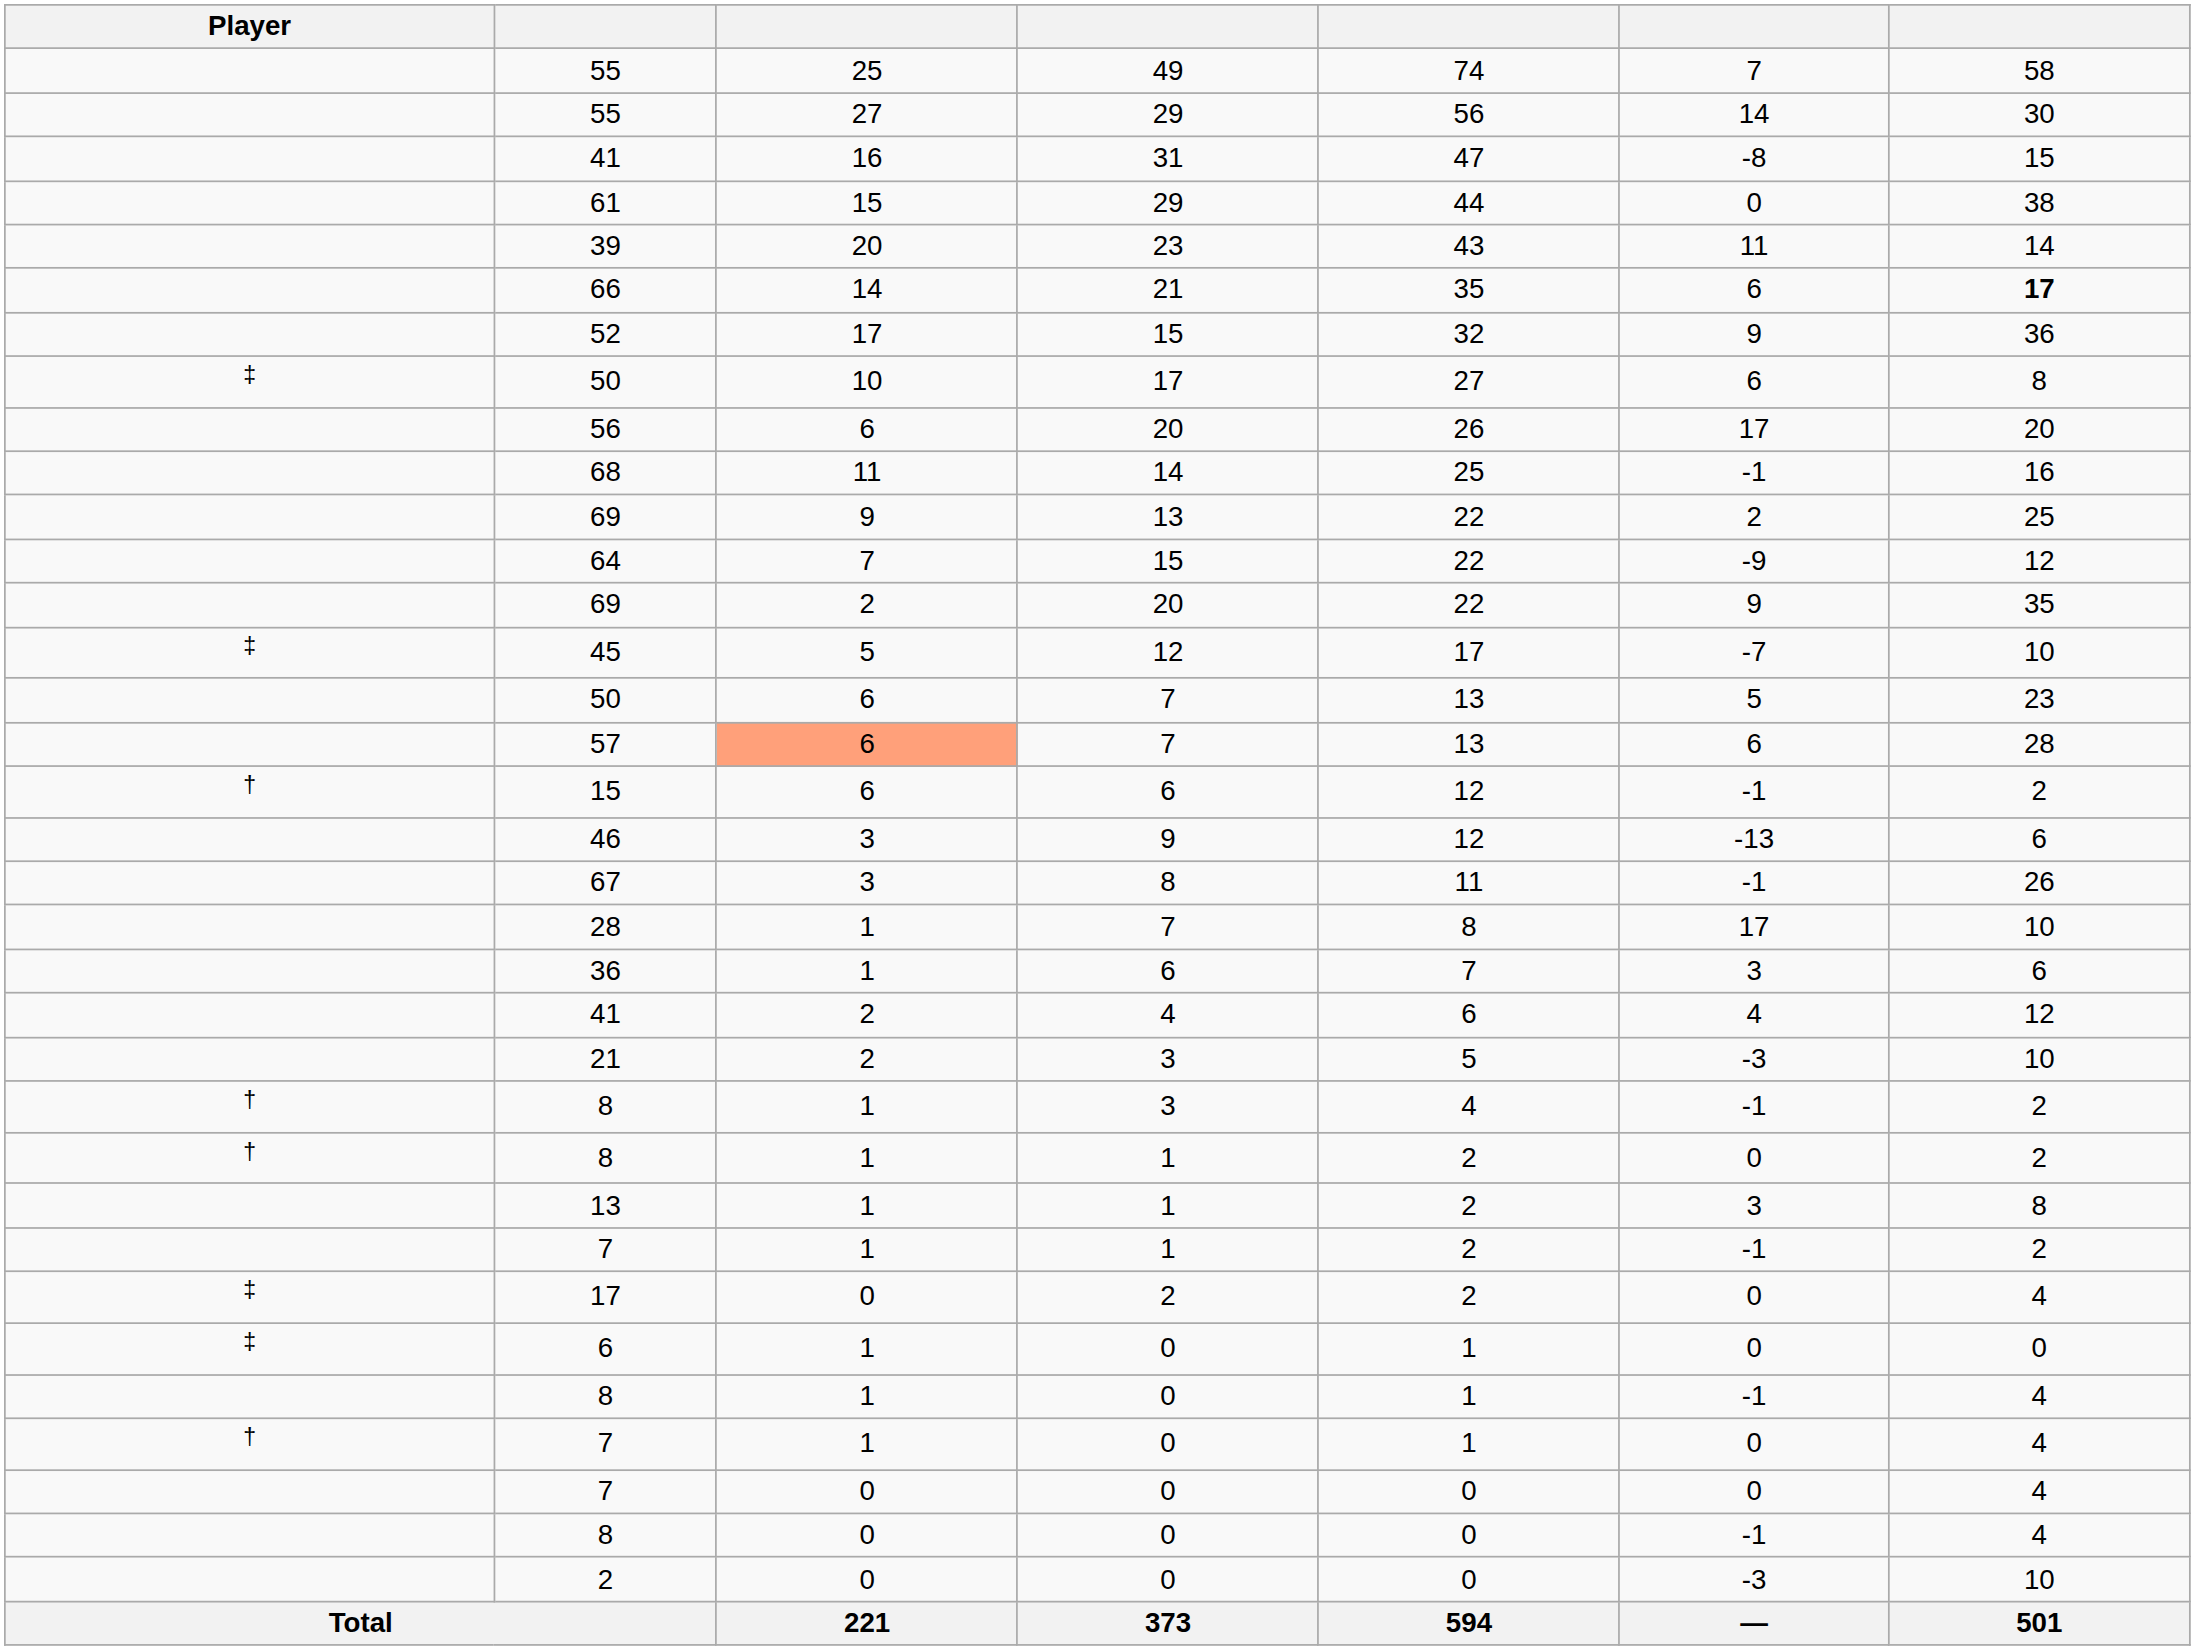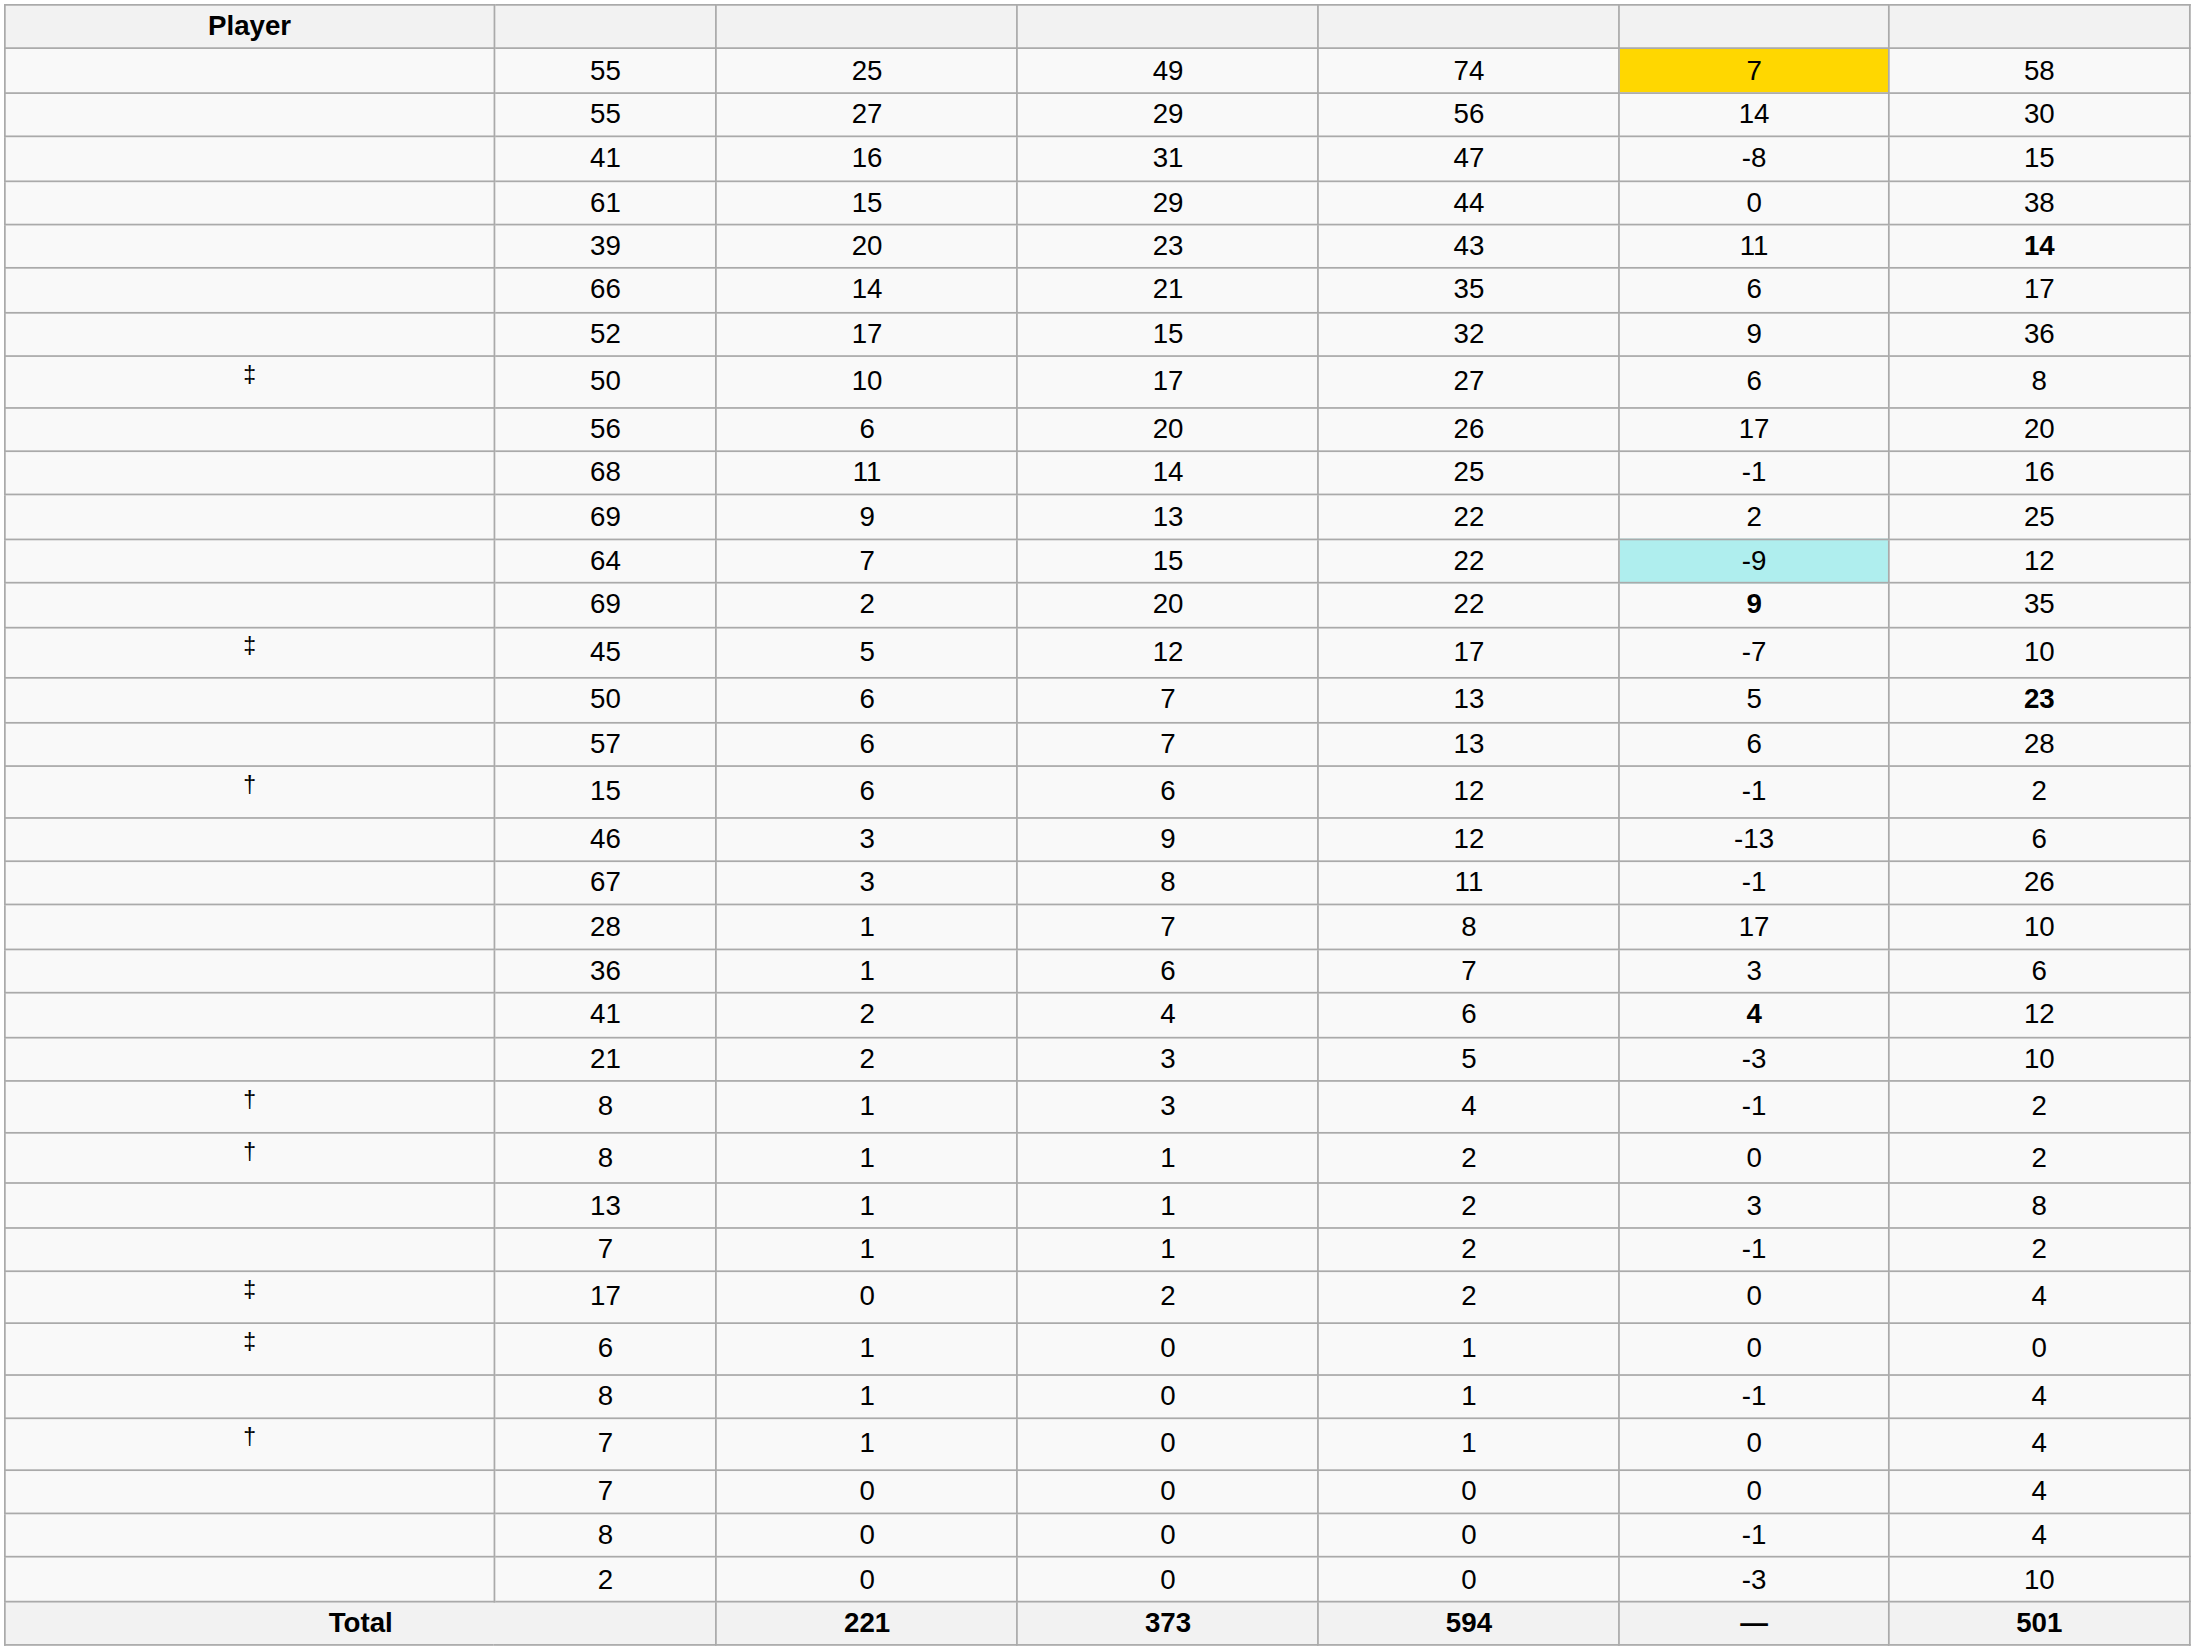(1754, 70) no background -> (1754, 70) gold background
(2039, 245) normal -> (2039, 245) bold
(2039, 289) bold -> (2039, 289) normal
(1754, 560) no background -> (1754, 560) paleturquoise background
(1754, 604) normal -> (1754, 604) bold
(2039, 699) normal -> (2039, 699) bold
(867, 743) lightsalmon background -> (867, 743) no background
(1754, 1014) normal -> (1754, 1014) bold
